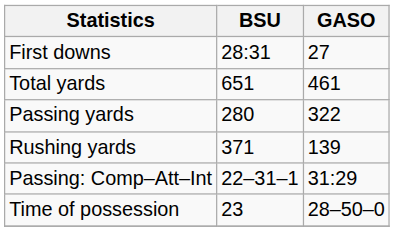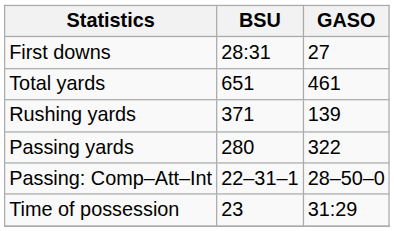rows swapped: (73, 146) <-> (72, 115)
(332, 178) 31:29 -> (346, 178) 28–50–0
(346, 209) 28–50–0 -> (332, 209) 31:29
